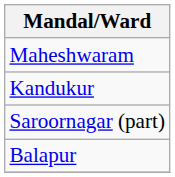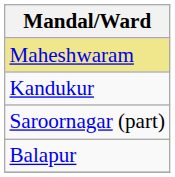(72, 54) no background -> (72, 54) khaki background
